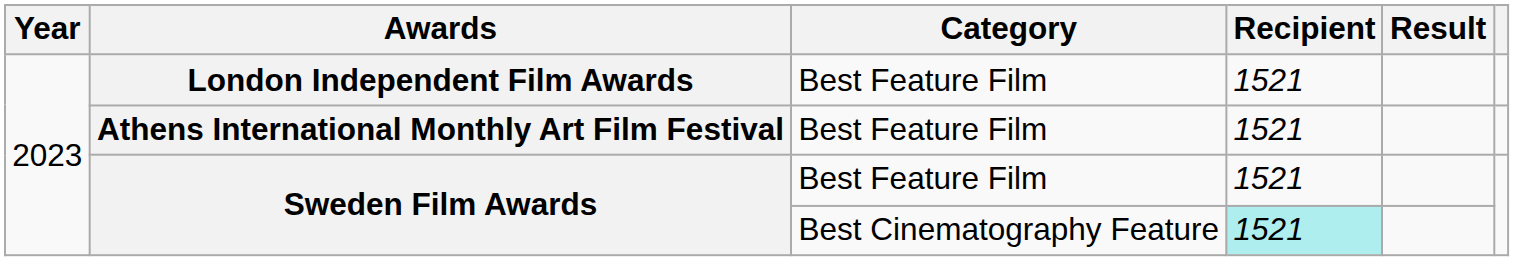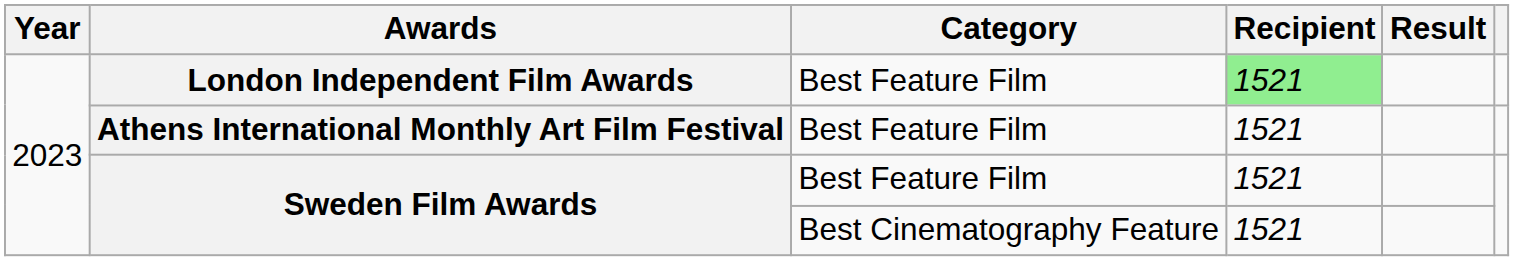(1269, 79) no background -> (1269, 79) lightgreen background
(1269, 229) paleturquoise background -> (1269, 229) no background
